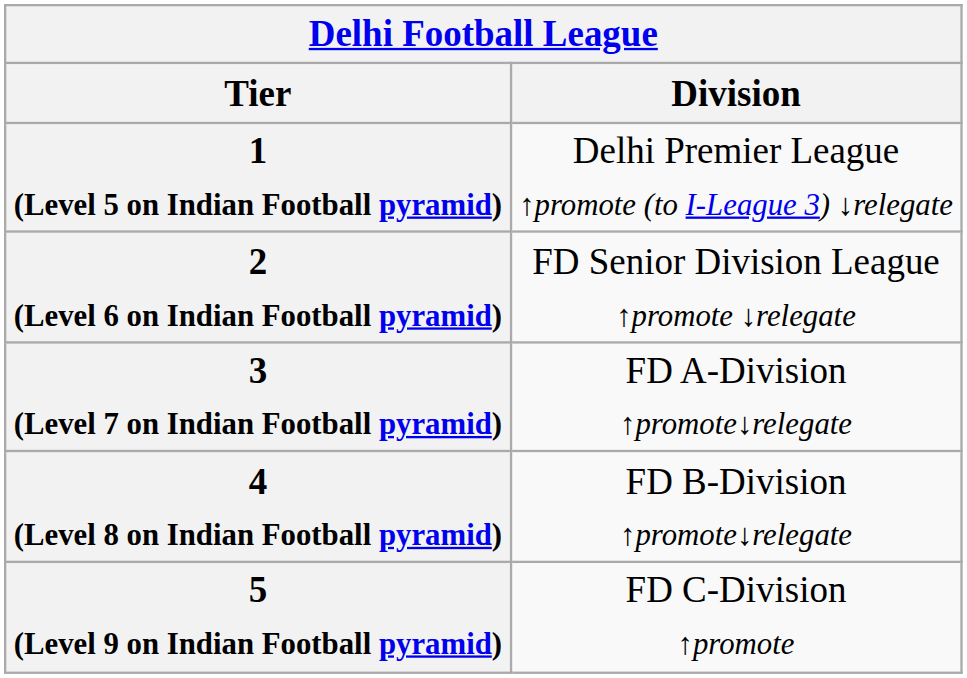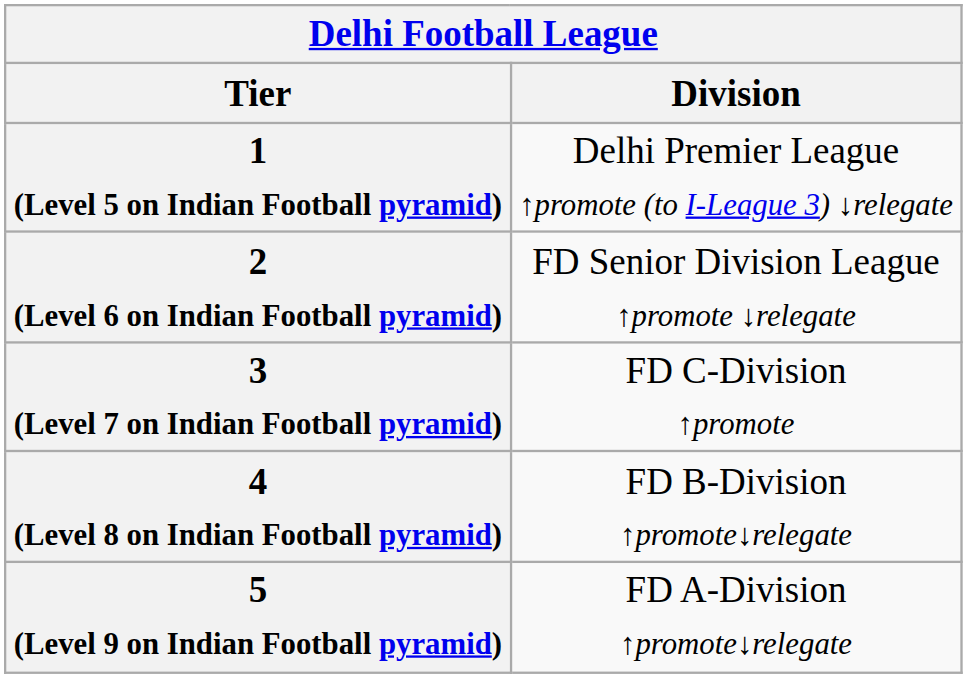(736, 396) FD A-Division ↑promote↓relegate -> (736, 396) FD C-Division ↑promote
(736, 616) FD C-Division ↑promote -> (736, 616) FD A-Division ↑promote↓relegate
